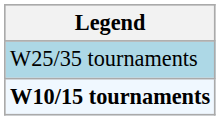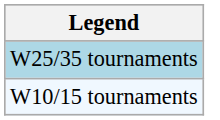(110, 96) bold -> (104, 96) normal
